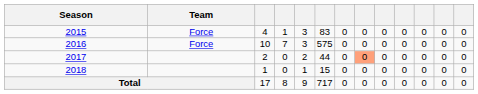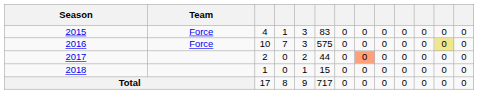(444, 44) no background -> (444, 44) khaki background
